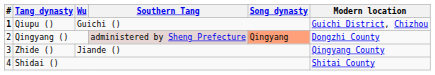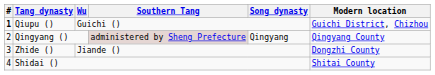(269, 37) lightsalmon background -> (269, 37) no background
(346, 37) Dongzhi County -> (348, 37) Qingyang County
(348, 50) Qingyang County -> (346, 50) Dongzhi County
